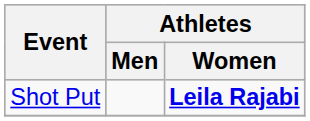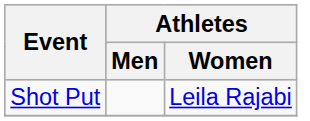(234, 98) bold -> (231, 98) normal
